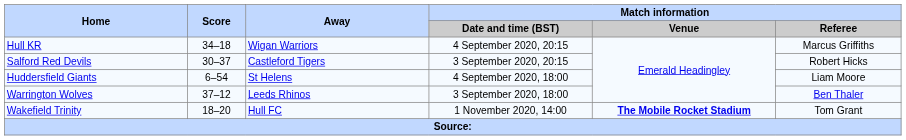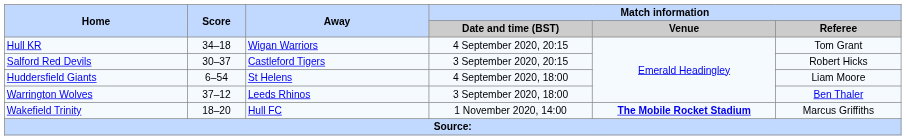(838, 45) Marcus Griffiths -> (838, 45) Tom Grant
(838, 110) Tom Grant -> (838, 110) Marcus Griffiths
